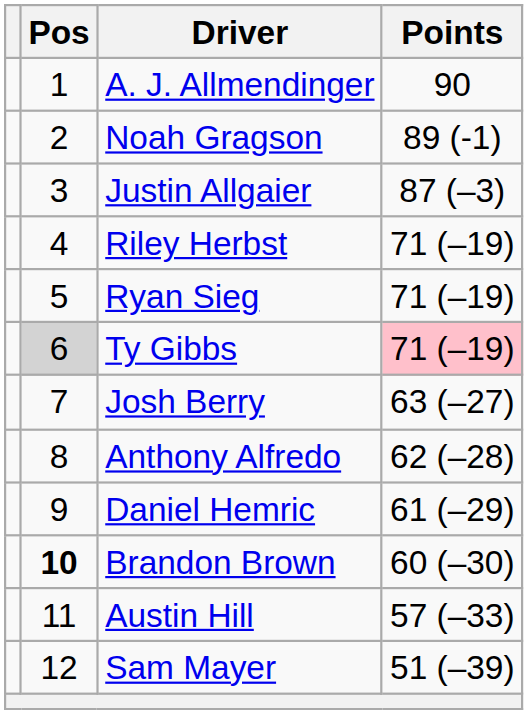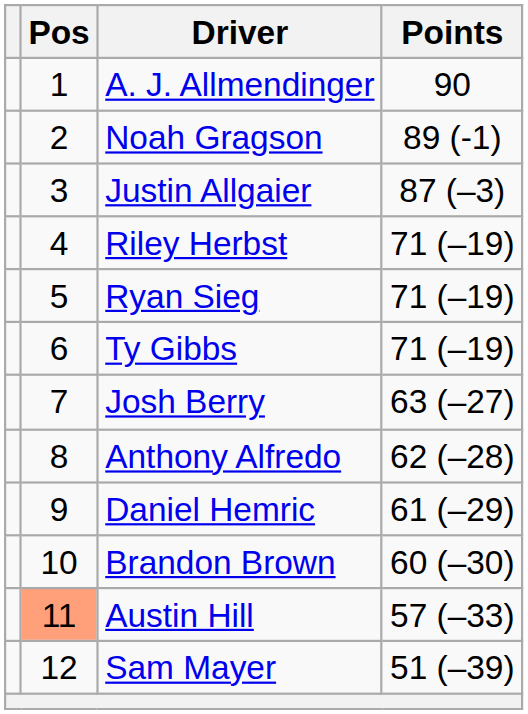(59, 349) lightgrey background -> (59, 349) no background
(452, 349) pink background -> (452, 349) no background
(59, 561) bold -> (59, 561) normal
(59, 614) no background -> (59, 614) lightsalmon background
